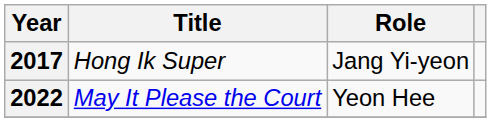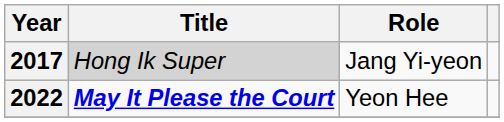(149, 60) no background -> (149, 60) lightgrey background
(198, 98) normal -> (204, 98) bold
